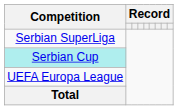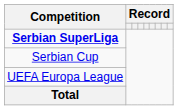(65, 38) normal -> (65, 38) bold
(65, 57) paleturquoise background -> (65, 57) no background
